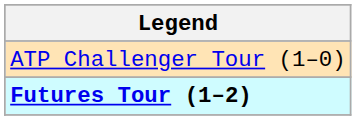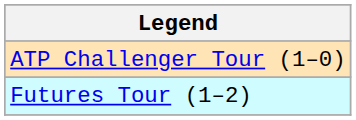(131, 96) bold -> (131, 96) normal
